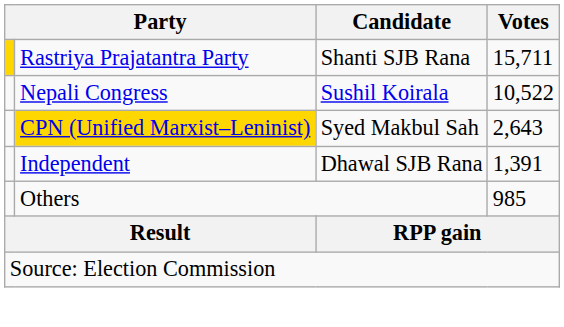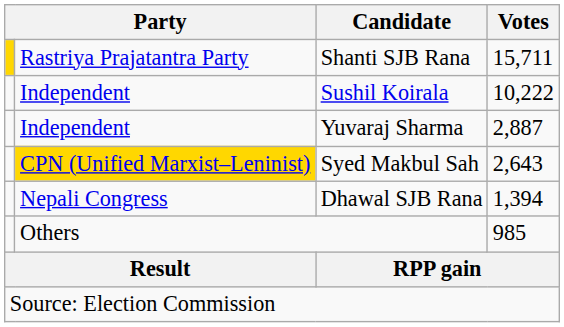(94, 92) Nepali Congress -> (75, 92) Independent
(523, 92) 10,522 -> (523, 92) 10,222
+ row: (392, 127)
(75, 163) Independent -> (94, 198) Nepali Congress
(518, 163) 1,391 -> (518, 198) 1,394
